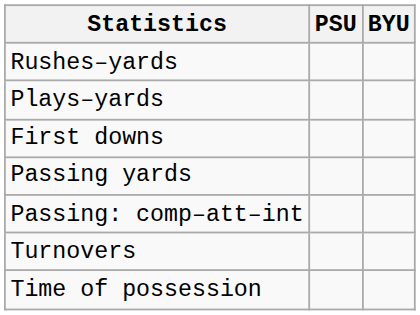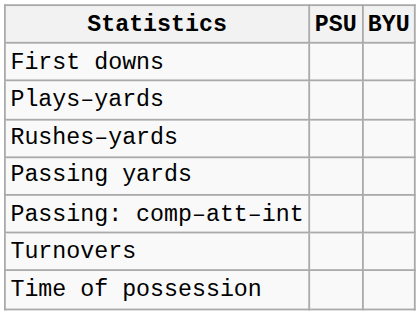rows swapped: (87, 138) <-> (94, 62)
